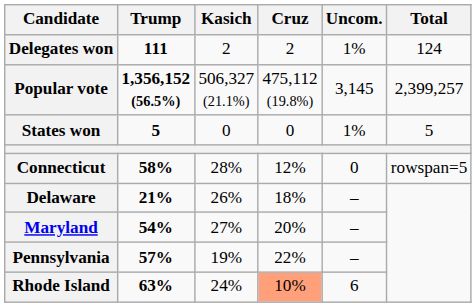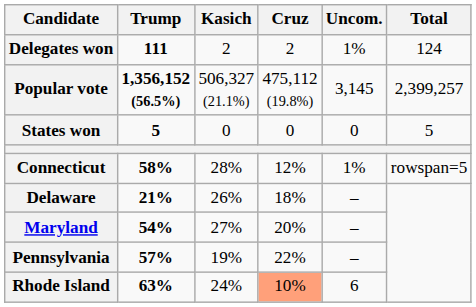(354, 129) 1% -> (354, 129) 0
(354, 167) 0 -> (354, 167) 1%
